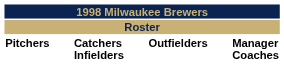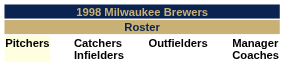(27, 43) no background -> (27, 43) lightyellow background
